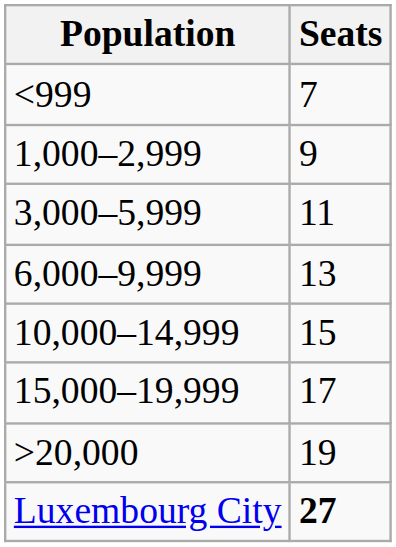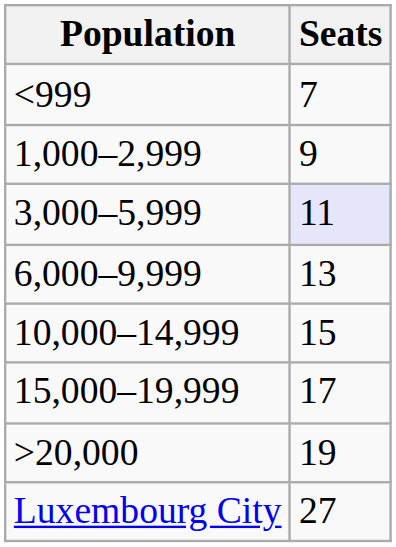(317, 213) no background -> (317, 213) lavender background
(318, 511) bold -> (318, 511) normal
